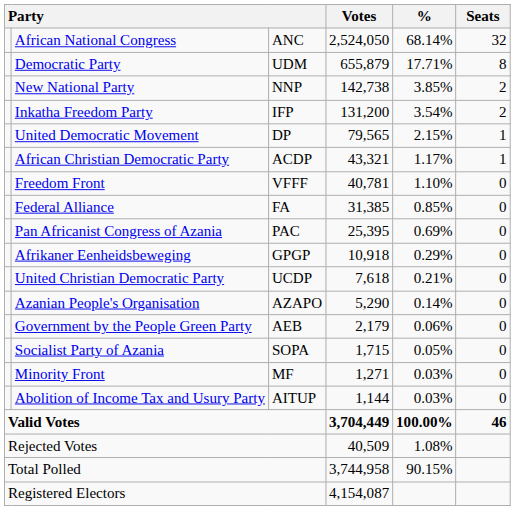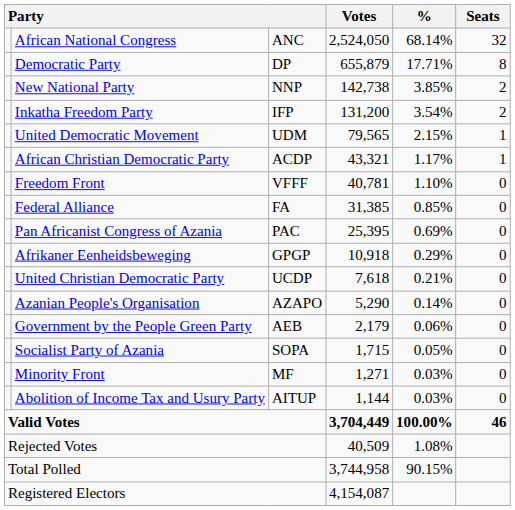(289, 64) UDM -> (282, 64) DP
(282, 135) DP -> (289, 135) UDM
